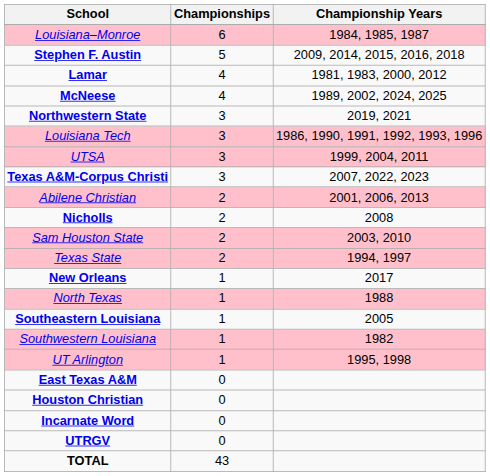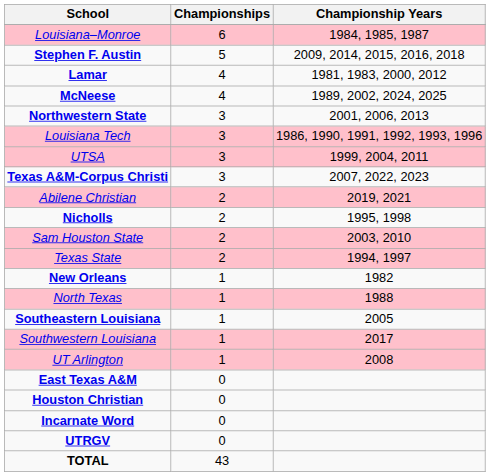(379, 116) 2019, 2021 -> (379, 116) 2001, 2006, 2013
(379, 197) 2001, 2006, 2013 -> (379, 197) 2019, 2021
(379, 217) 2008 -> (379, 217) 1995, 1998
(379, 278) 2017 -> (379, 278) 1982
(379, 339) 1982 -> (379, 339) 2017
(379, 359) 1995, 1998 -> (379, 359) 2008
